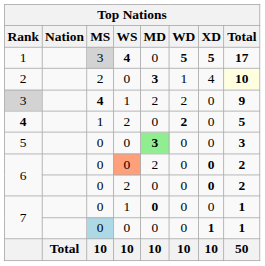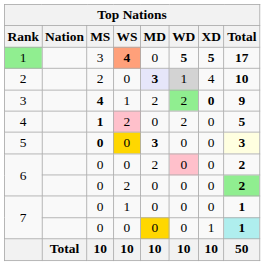(23, 57) no background -> (23, 57) lightgreen background
(100, 57) lightgrey background -> (100, 57) no background
(127, 57) no background -> (127, 57) lightsalmon background
(155, 79) no background -> (155, 79) lavender background
(184, 79) no background -> (184, 79) lightgrey background
(242, 79) lightyellow background -> (242, 79) no background
(23, 100) lightgrey background -> (23, 100) no background
(184, 100) no background -> (184, 100) lightgreen background
(211, 100) normal -> (211, 100) bold
(23, 121) bold -> (23, 121) normal
(100, 121) normal -> (100, 121) bold
(127, 121) no background -> (127, 121) pink background
(184, 121) bold -> (184, 121) normal
(100, 143) normal -> (100, 143) bold
(127, 143) no background -> (127, 143) gold background
(155, 143) lightgreen background -> (155, 143) no background
(242, 143) no background -> (242, 143) lightyellow background
(127, 164) lightsalmon background -> (127, 164) no background
(184, 164) no background -> (184, 164) pink background
(211, 164) bold -> (211, 164) normal
(211, 185) bold -> (211, 185) normal
(242, 185) no background -> (242, 185) lightgreen background
(155, 206) bold -> (155, 206) normal
(100, 228) lightblue background -> (100, 228) no background
(155, 228) no background -> (155, 228) gold background
(211, 228) bold -> (211, 228) normal
(242, 228) no background -> (242, 228) paleturquoise background
